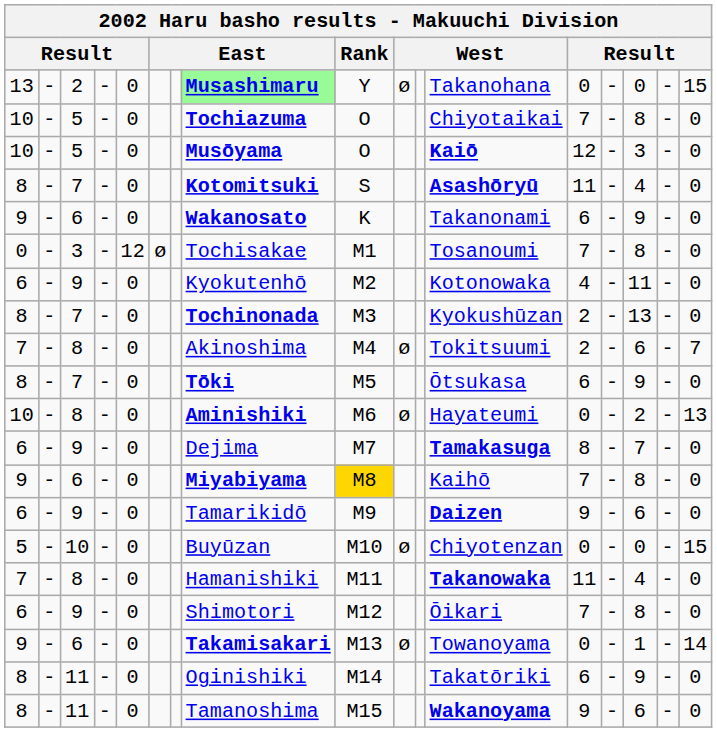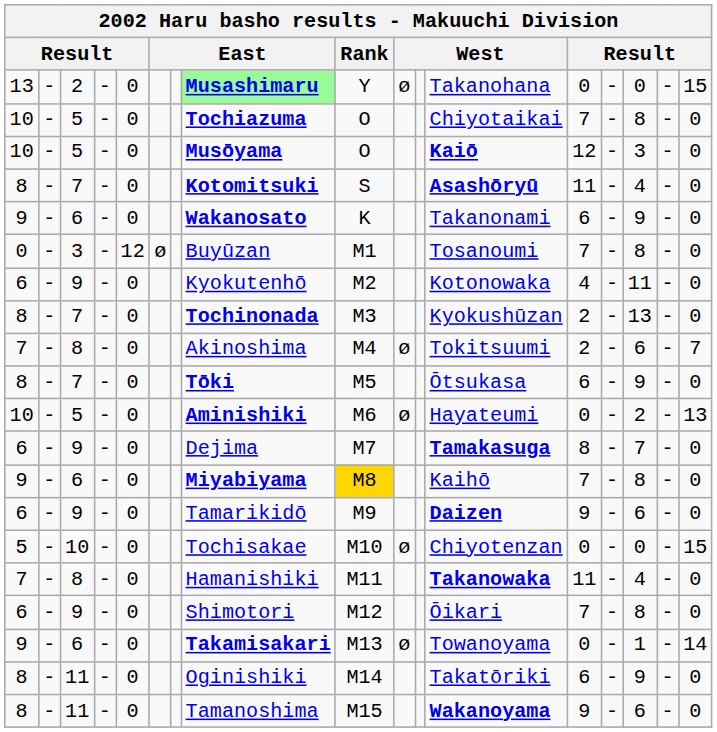(246, 251) Tochisakae -> (228, 251) Buyūzan
(77, 415) 8 -> (77, 415) 5
(228, 547) Buyūzan -> (246, 547) Tochisakae
